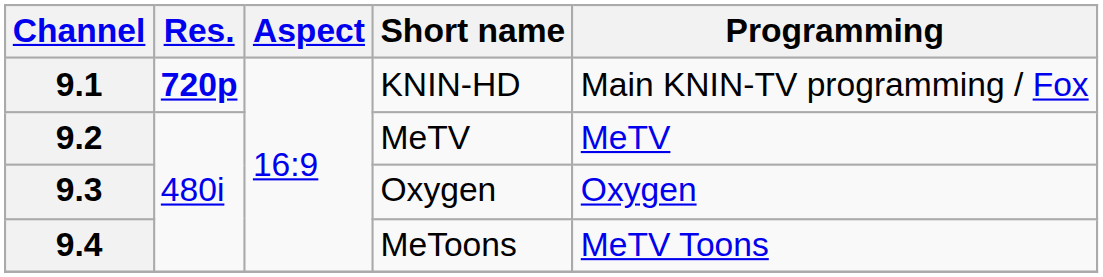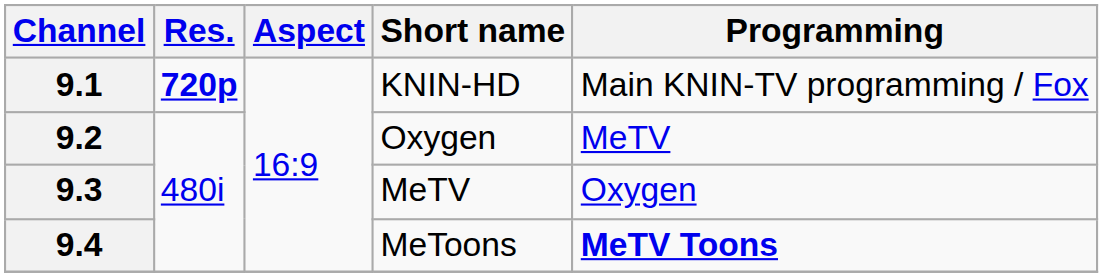(425, 137) MeTV -> (438, 137) Oxygen
(438, 191) Oxygen -> (425, 191) MeTV
(675, 244) normal -> (679, 244) bold
